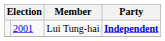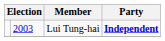(23, 28) 2001 -> (23, 28) 2003
